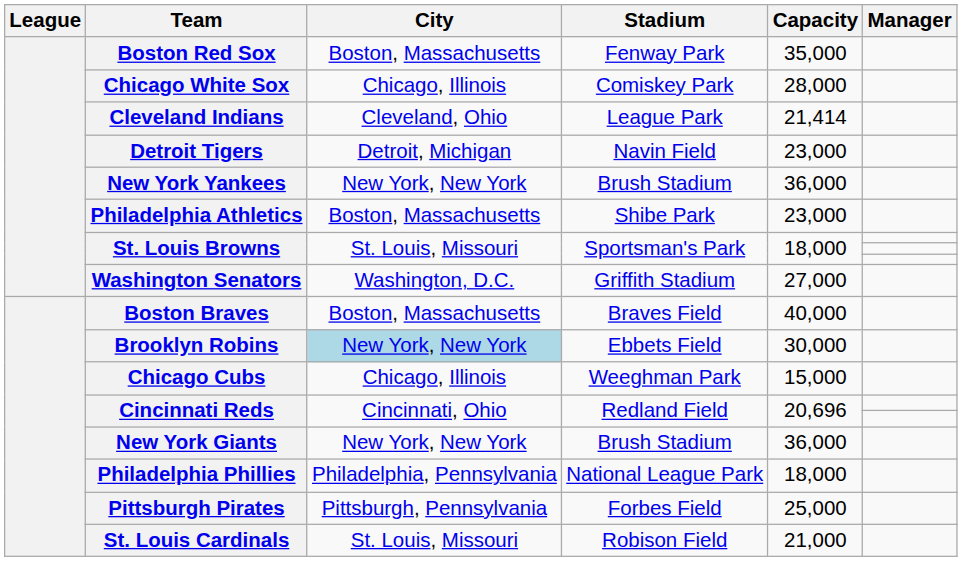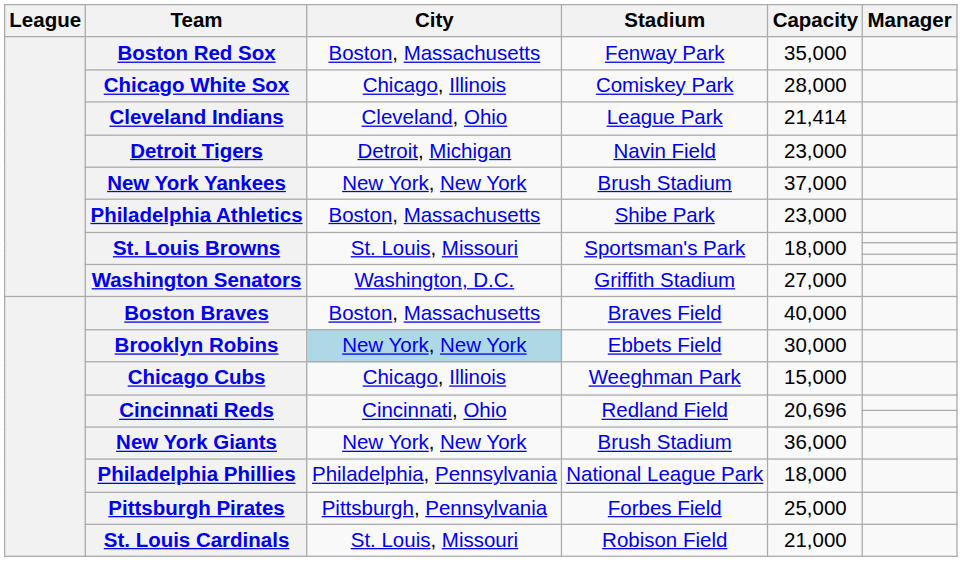(815, 183) 36,000 -> (815, 183) 37,000
